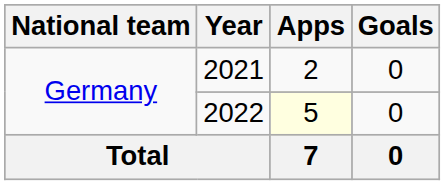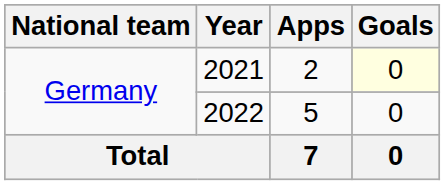(396, 69) no background -> (396, 69) lightyellow background
(311, 112) lightyellow background -> (311, 112) no background
